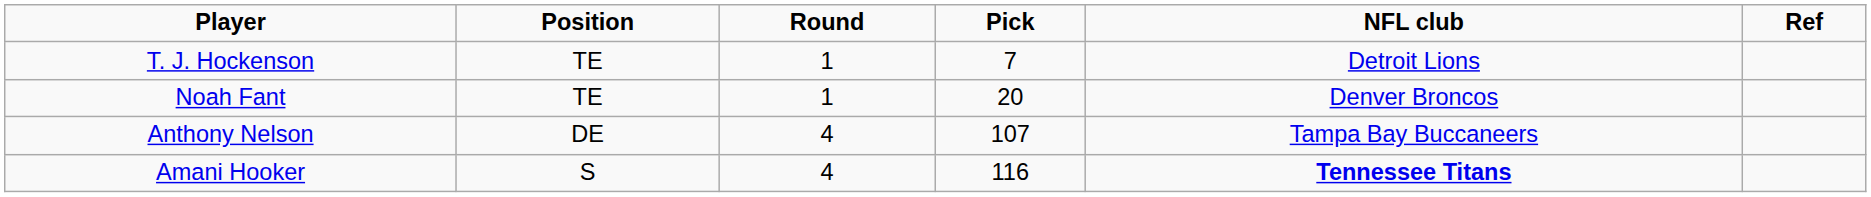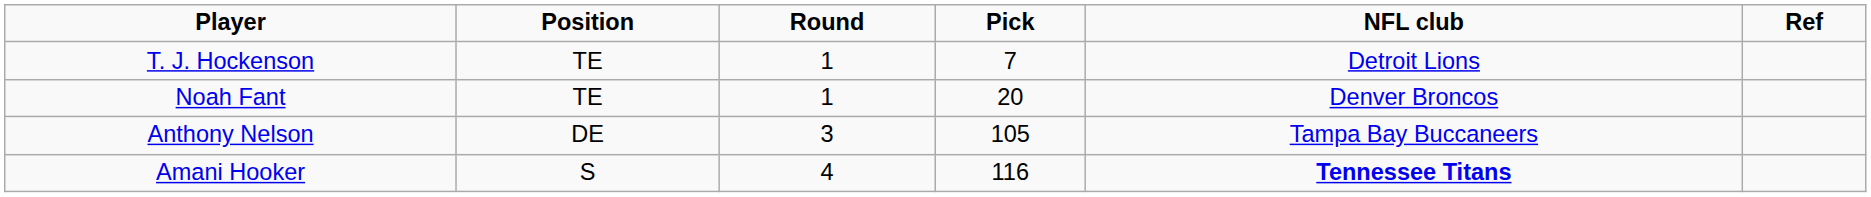(827, 135) 4 -> (827, 135) 3
(1010, 135) 107 -> (1010, 135) 105
